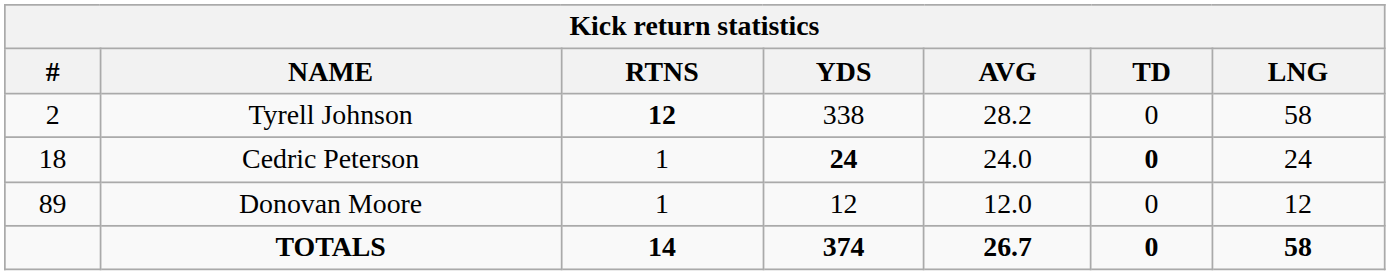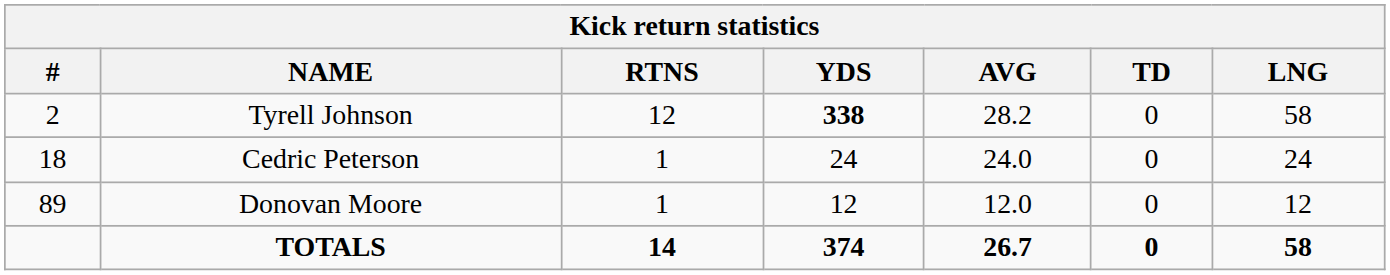(662, 114) bold -> (662, 114) normal
(844, 114) normal -> (844, 114) bold
(844, 159) bold -> (844, 159) normal
(1152, 159) bold -> (1152, 159) normal
